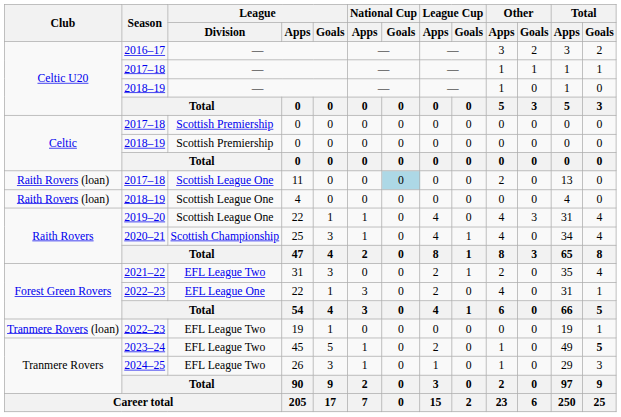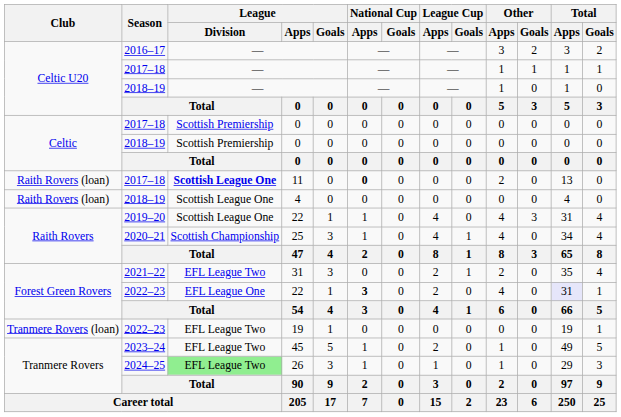(225, 180) normal -> (225, 180) bold
(365, 180) normal -> (365, 180) bold
(401, 180) lightblue background -> (401, 180) no background
(365, 291) normal -> (365, 291) bold
(567, 291) no background -> (567, 291) lavender background
(599, 347) bold -> (599, 347) normal
(225, 365) no background -> (225, 365) lightgreen background
